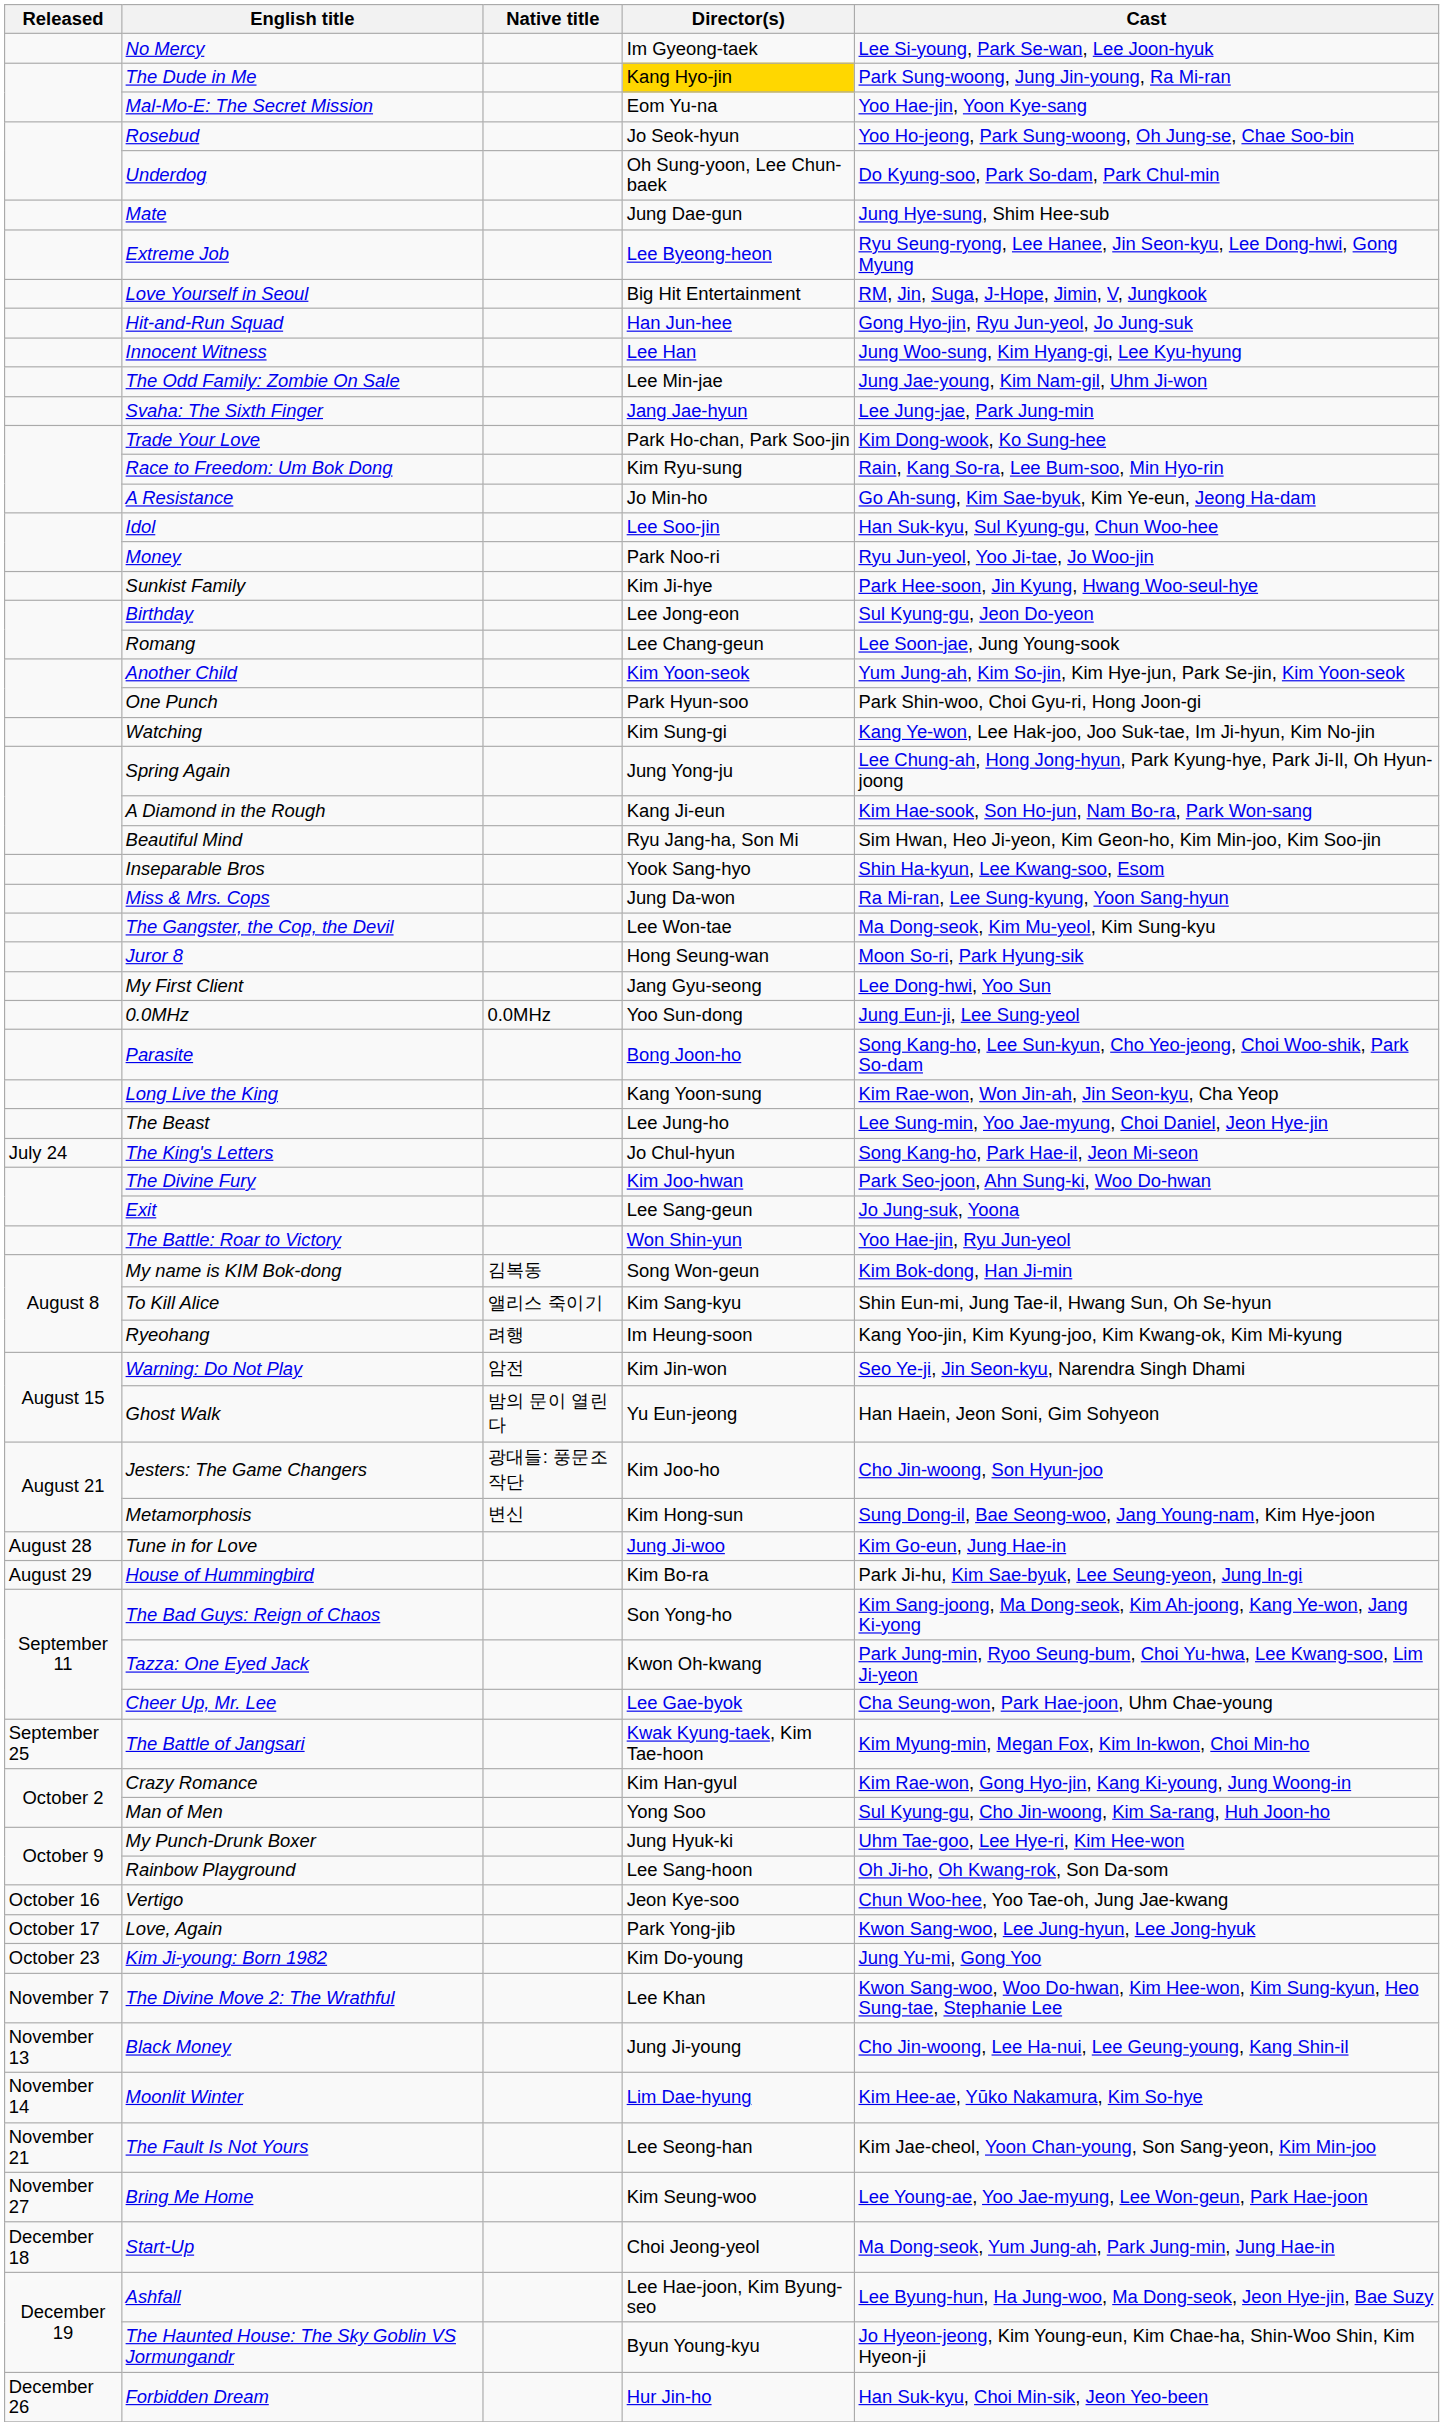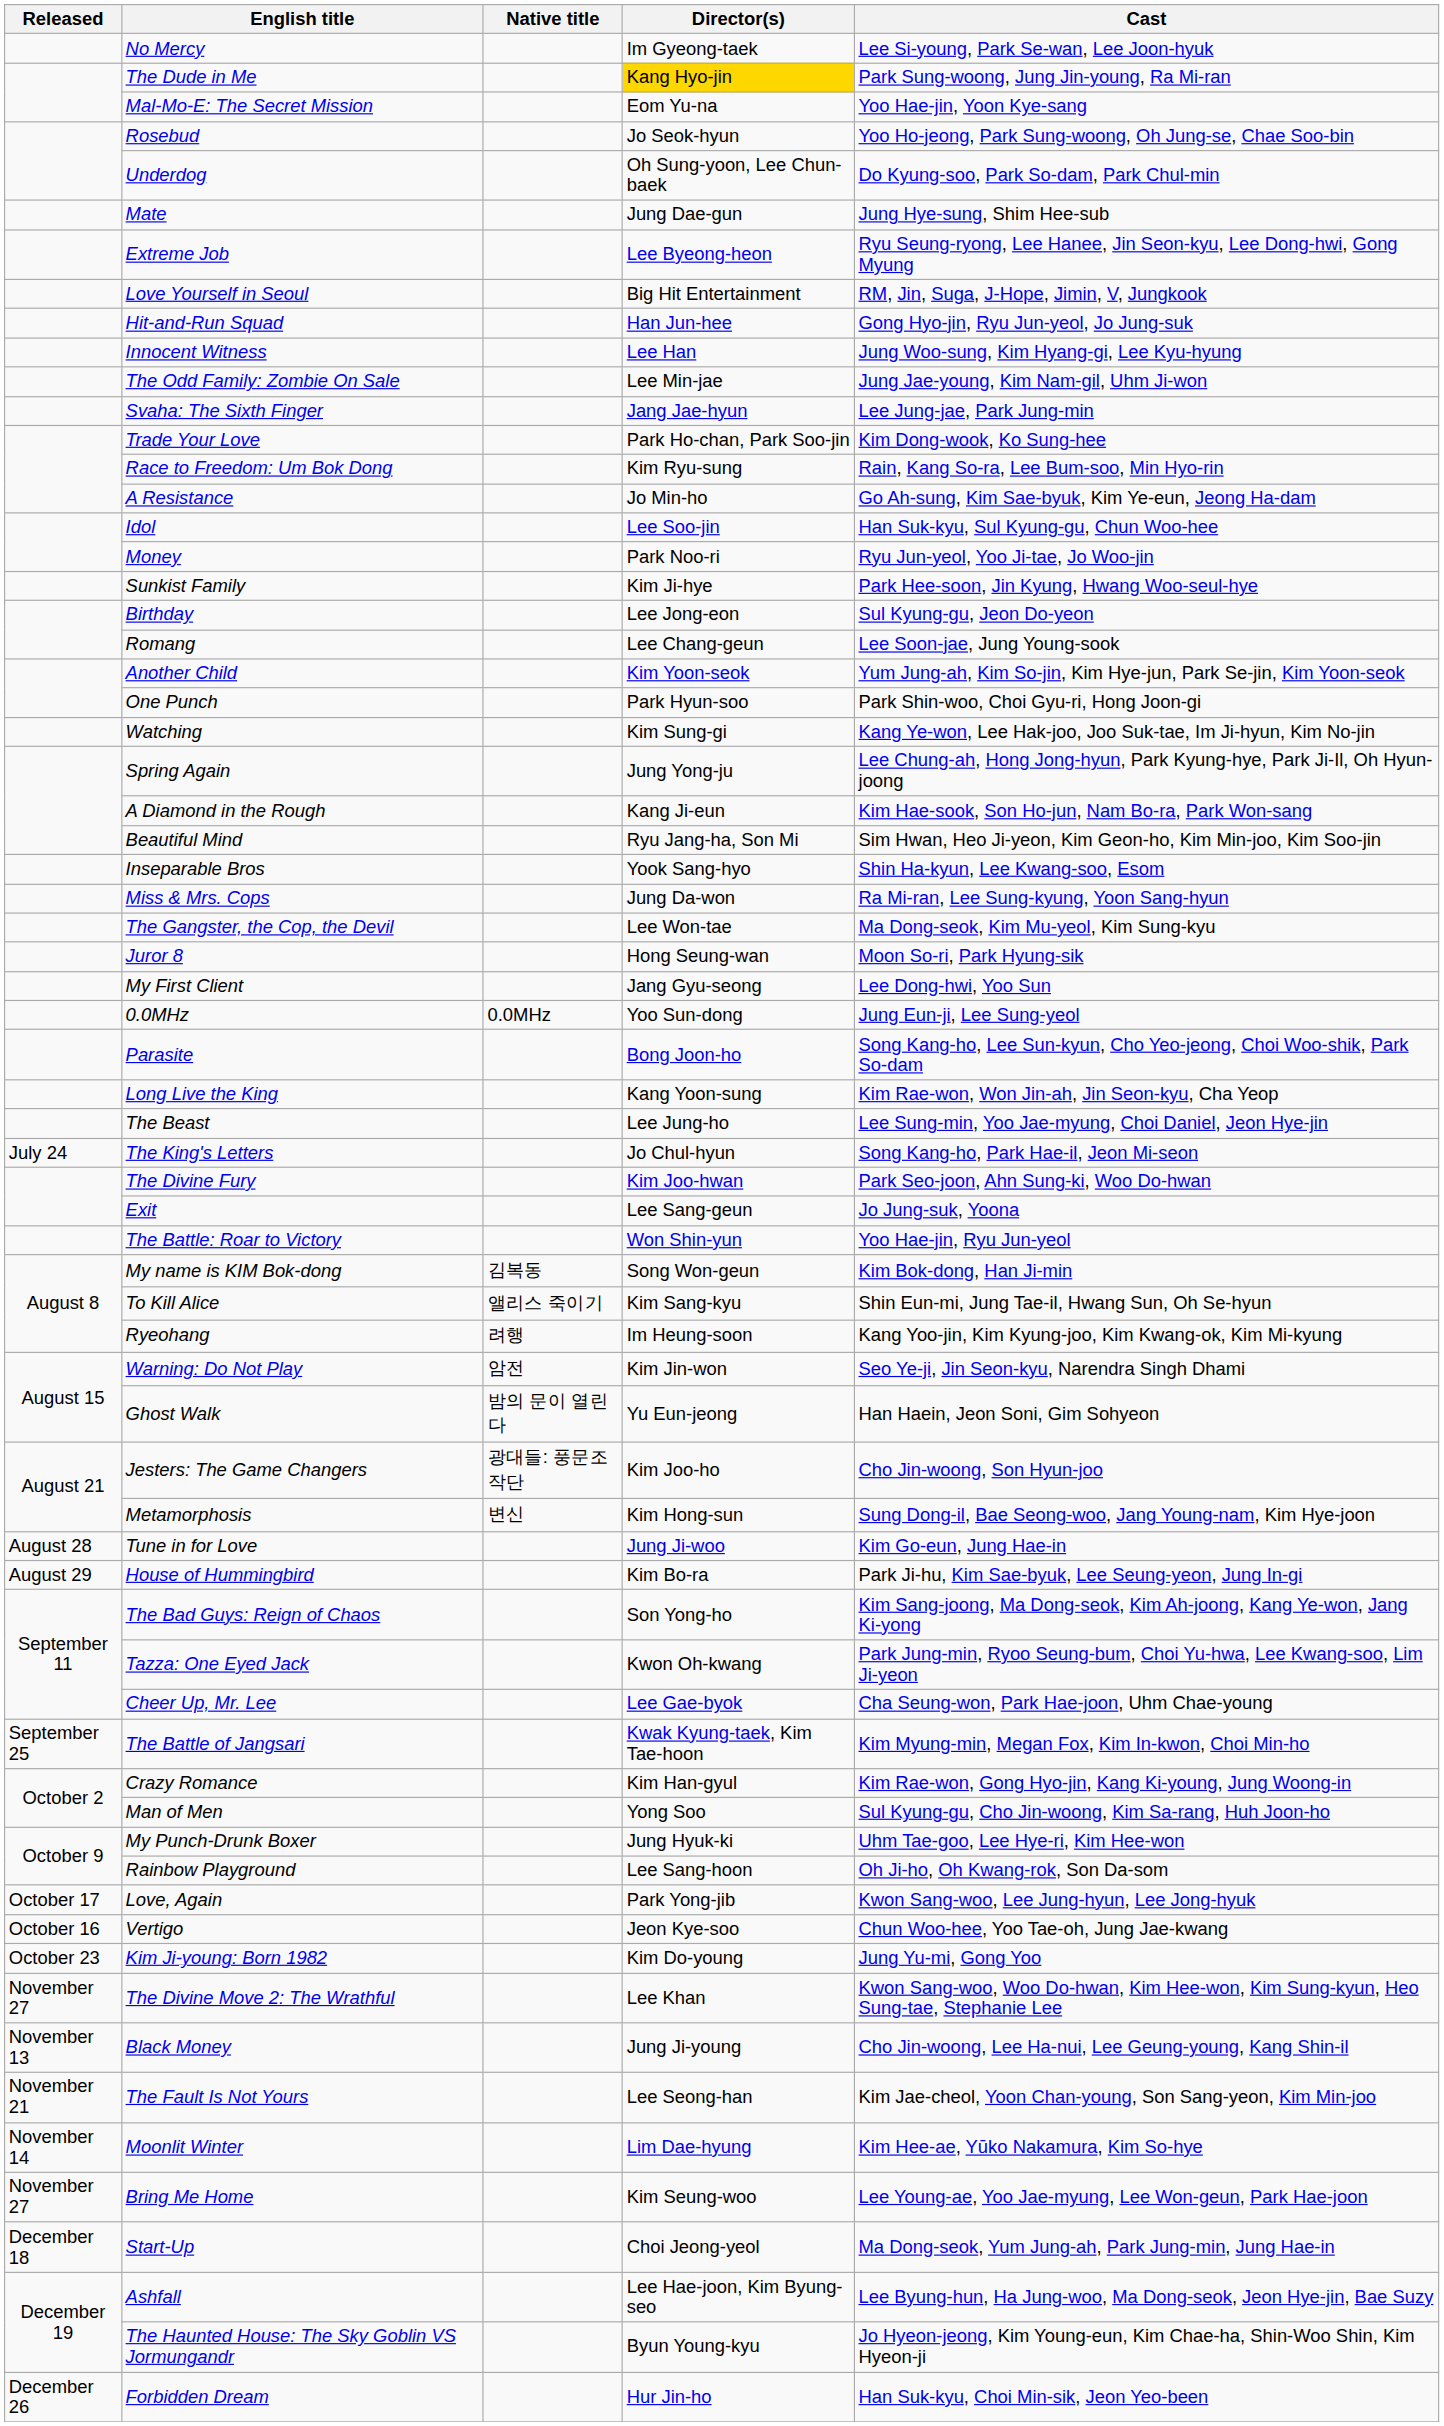rows swapped: (154, 1899) <-> (174, 1928)
(59, 1997) November 7 -> (51, 1997) November 27
rows swapped: (184, 2097) <-> (217, 2147)
